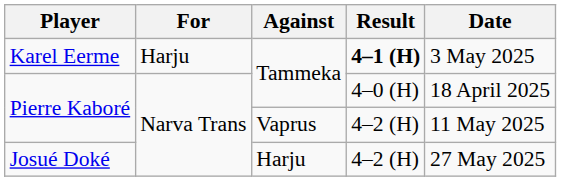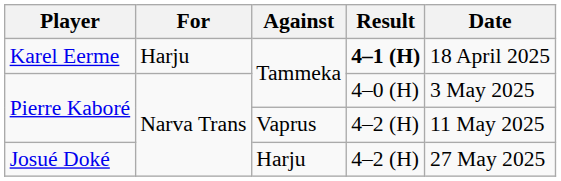(482, 55) 3 May 2025 -> (490, 55) 18 April 2025
(490, 90) 18 April 2025 -> (482, 90) 3 May 2025
